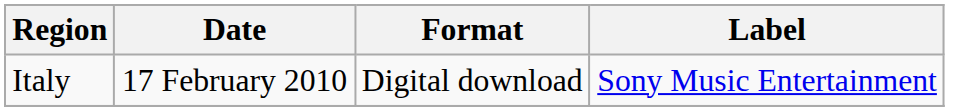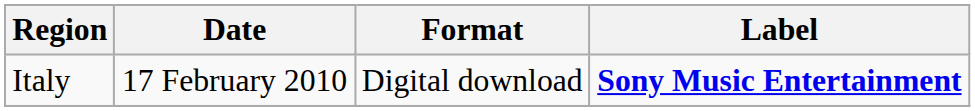(767, 79) normal -> (779, 79) bold
